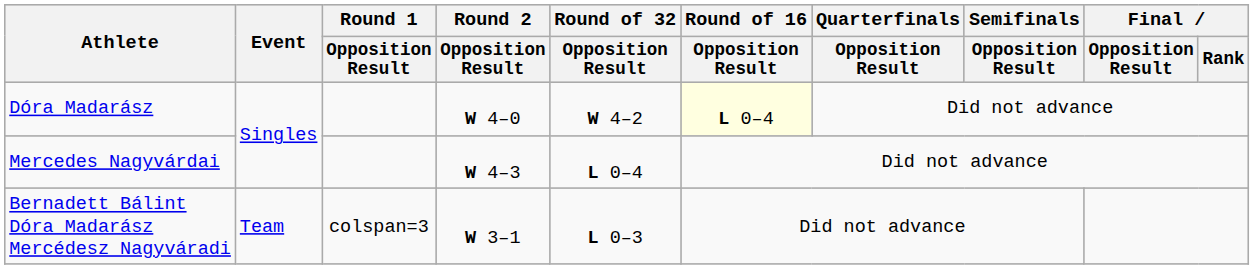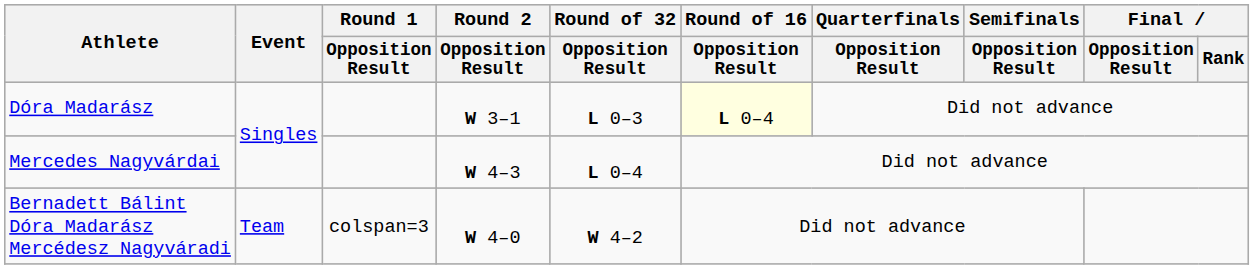(493, 120) W 4–0 -> (493, 120) W 3–1
(615, 120) W 4–2 -> (615, 120) L 0–3
(493, 237) W 3–1 -> (493, 237) W 4–0
(615, 237) L 0–3 -> (615, 237) W 4–2
